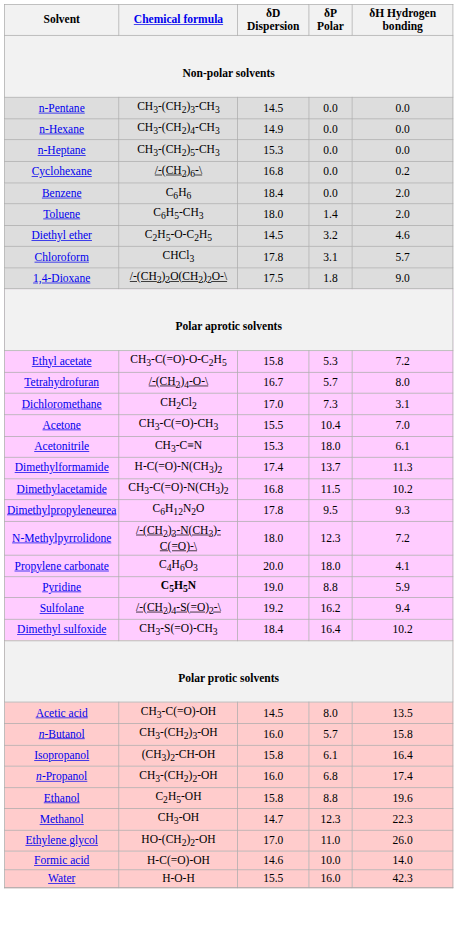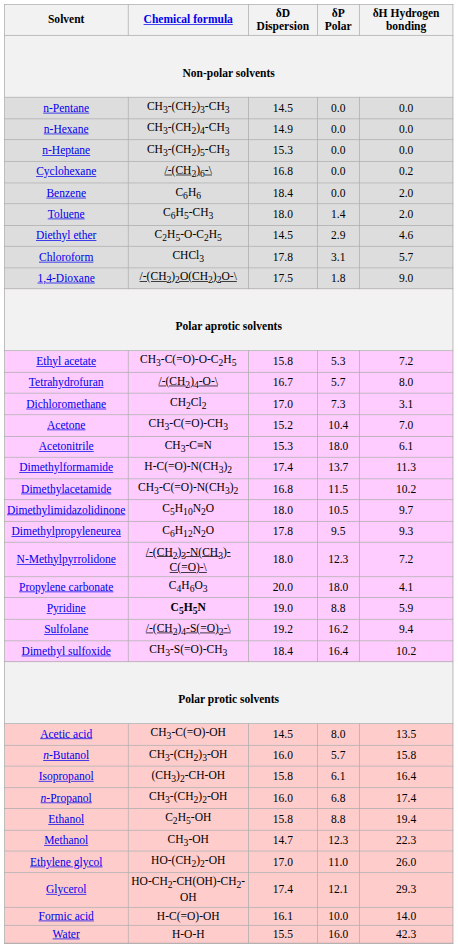(330, 235) 3.2 -> (338, 235) 2.9
(273, 425) 15.5 -> (283, 425) 15.2
+ row: (66, 510)
(403, 798) 19.6 -> (406, 819) 19.4
+ row: (66, 889)
(273, 860) 14.6 -> (283, 916) 16.1
